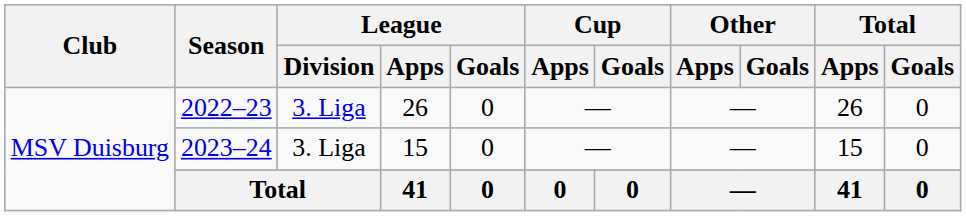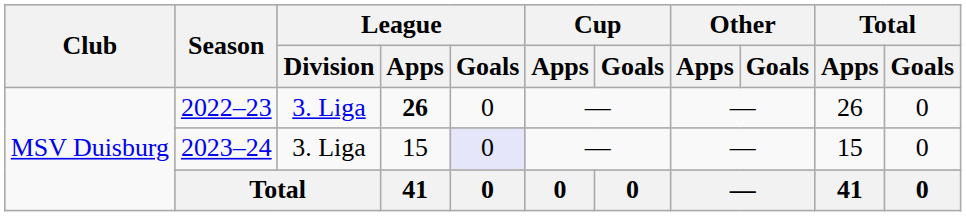(415, 107) normal -> (415, 107) bold
(488, 148) no background -> (488, 148) lavender background
